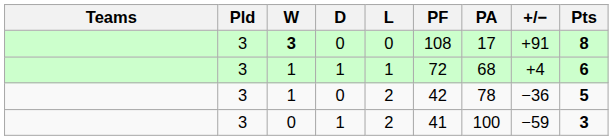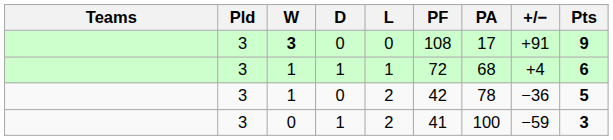(584, 43) 8 -> (584, 43) 9
